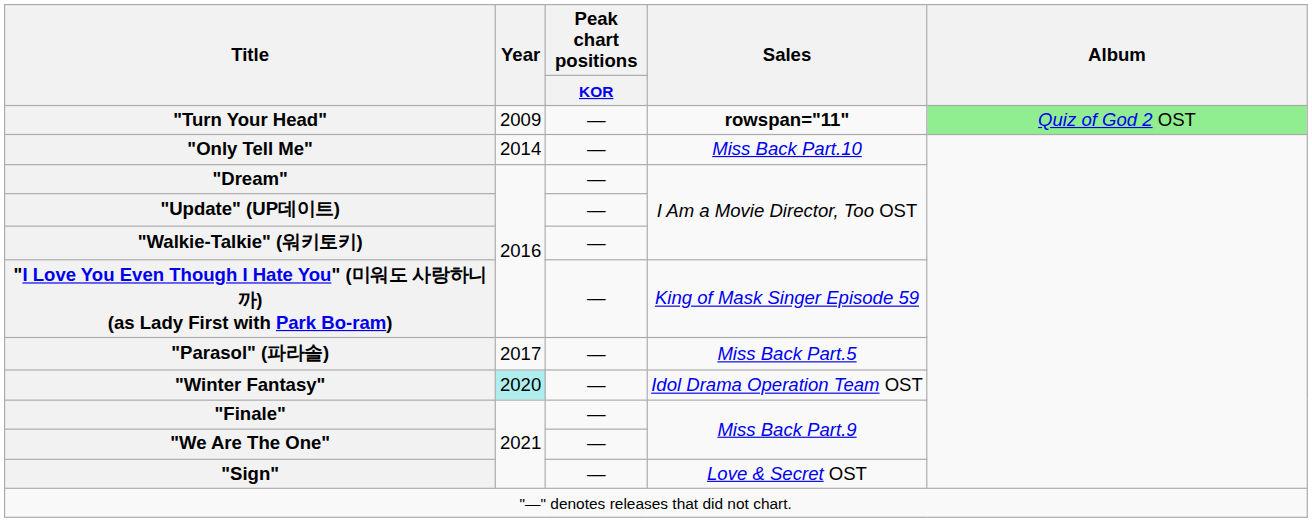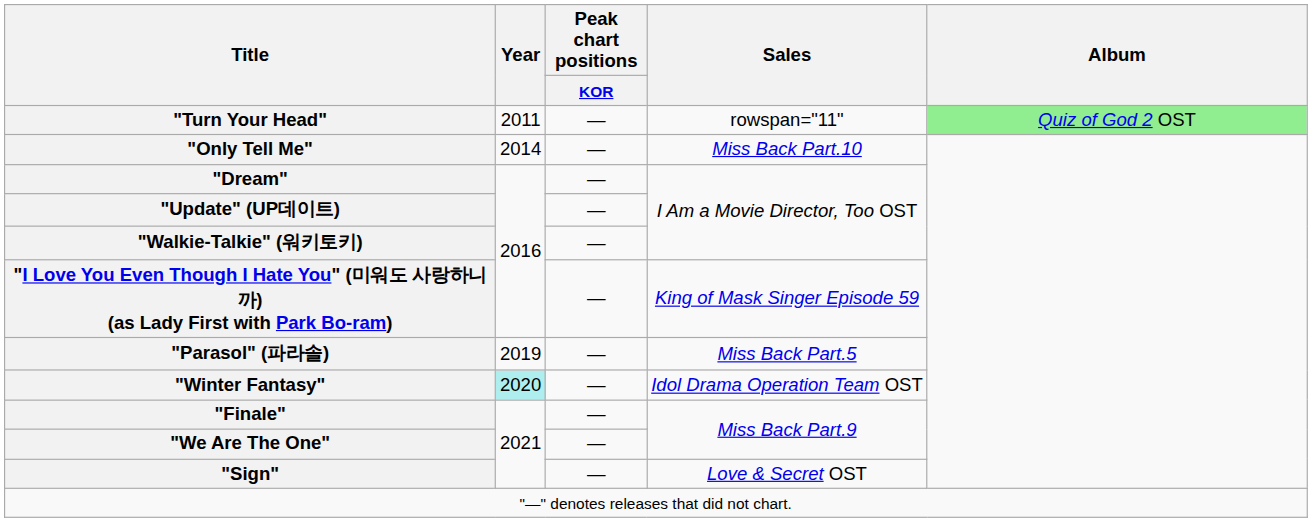(521, 119) 2009 -> (521, 119) 2011
(787, 119) bold -> (787, 119) normal
(521, 353) 2017 -> (521, 353) 2019
